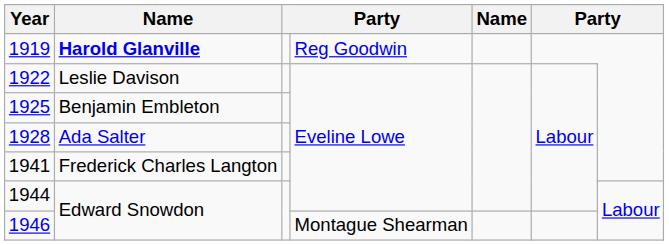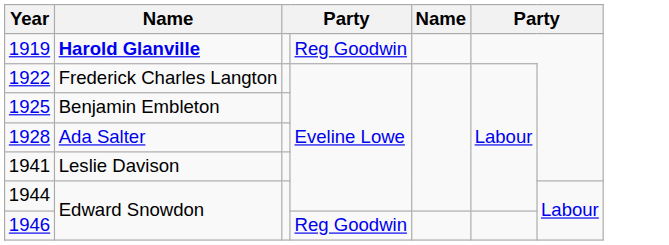(119, 78) Leslie Davison -> (168, 78) Frederick Charles Langton
(168, 166) Frederick Charles Langton -> (119, 166) Leslie Davison
(381, 225) Montague Shearman -> (351, 225) Reg Goodwin
